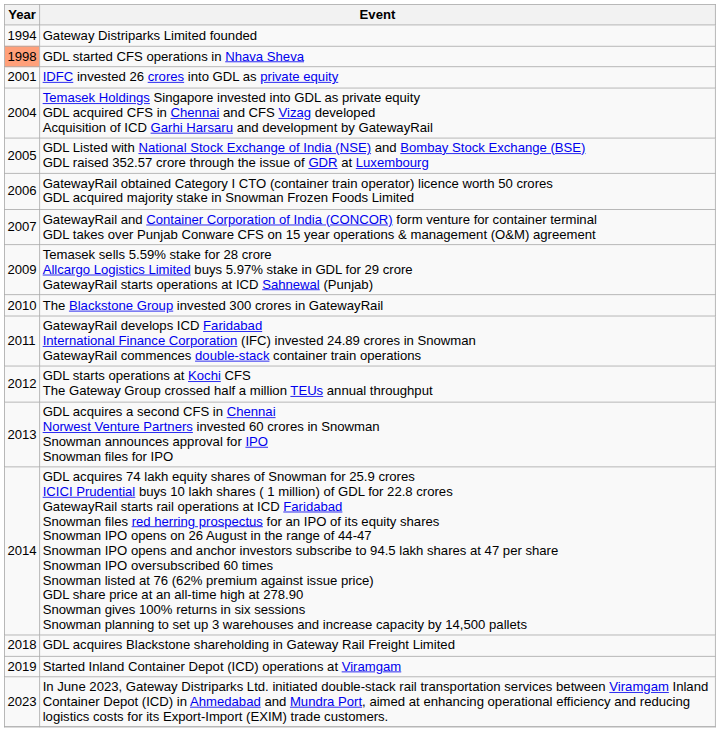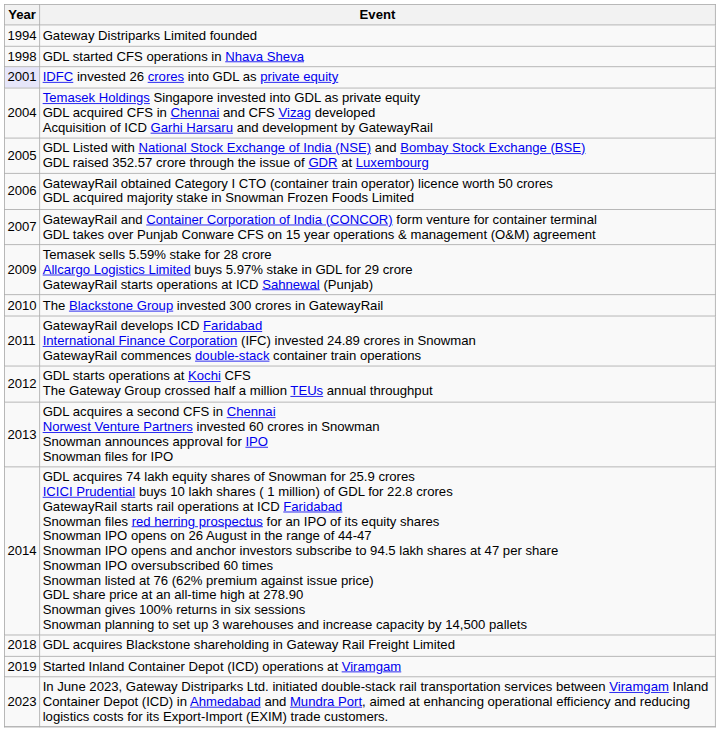(22, 56) lightsalmon background -> (22, 56) no background
(22, 77) no background -> (22, 77) lavender background
